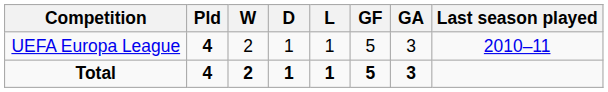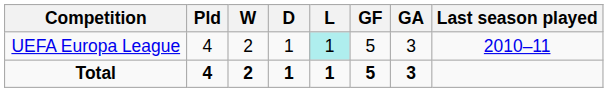(207, 45) bold -> (207, 45) normal
(330, 45) no background -> (330, 45) paleturquoise background
